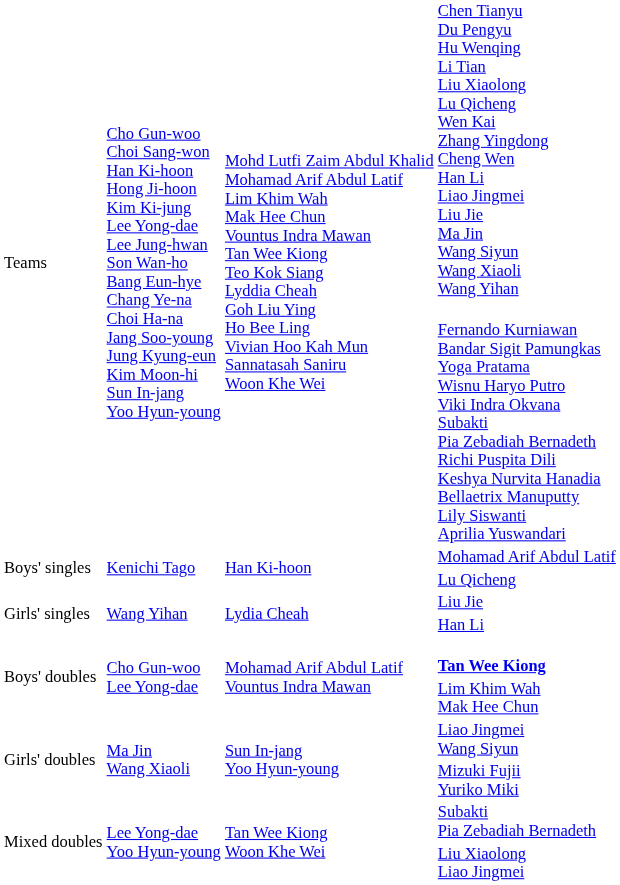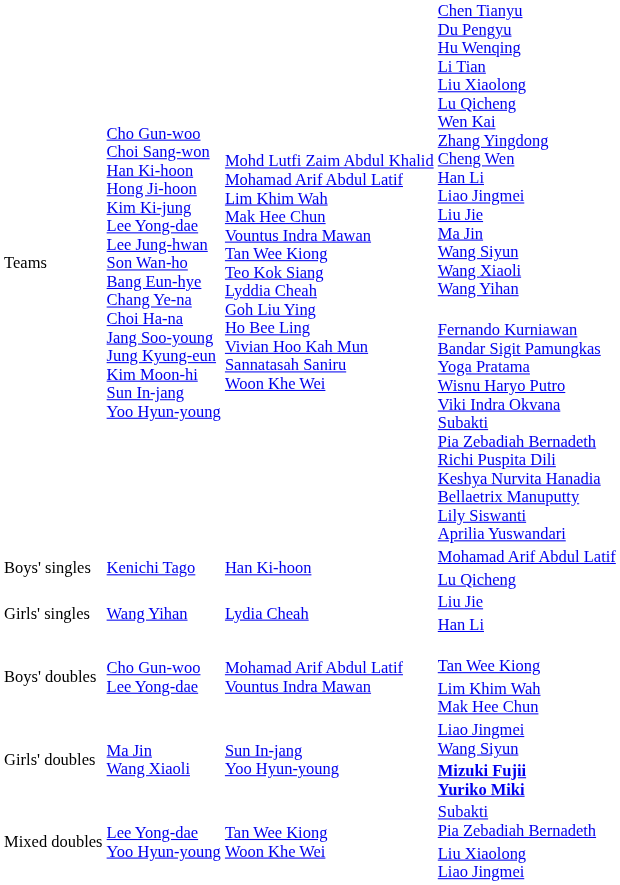(492, 665) bold -> (489, 665) normal
(479, 780) normal -> (482, 780) bold
